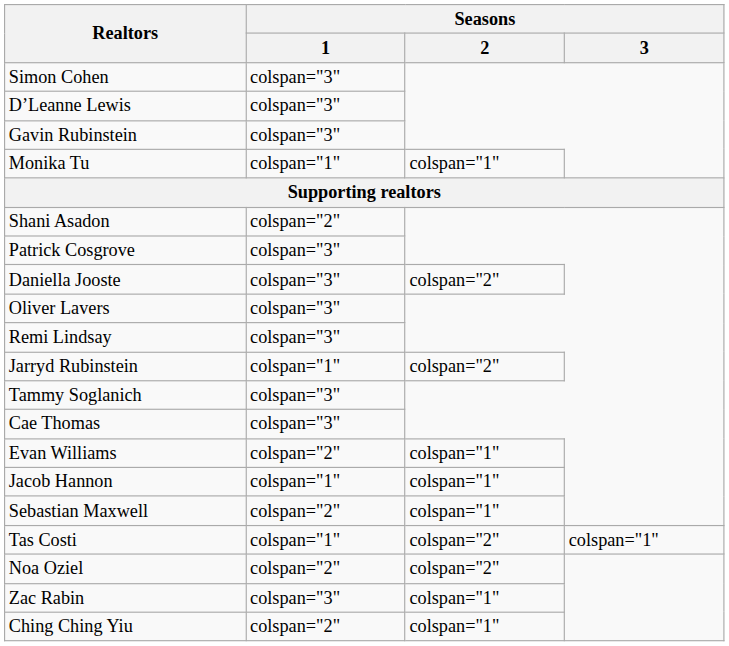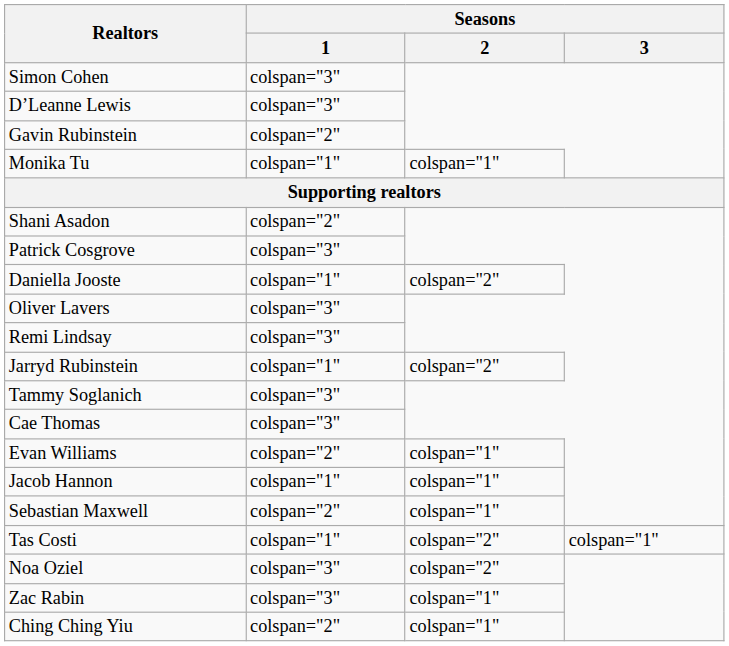(295, 134) colspan="3" -> (295, 134) colspan="2"
(295, 279) colspan="3" -> (295, 279) colspan="1"
(295, 568) colspan="2" -> (295, 568) colspan="3"
